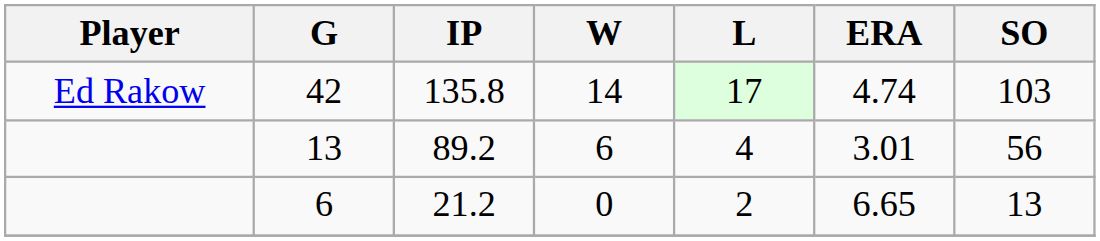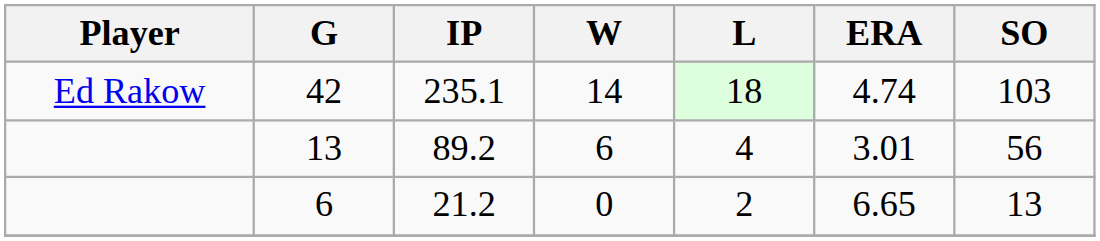(464, 90) 135.8 -> (464, 90) 235.1
(744, 90) 17 -> (744, 90) 18
